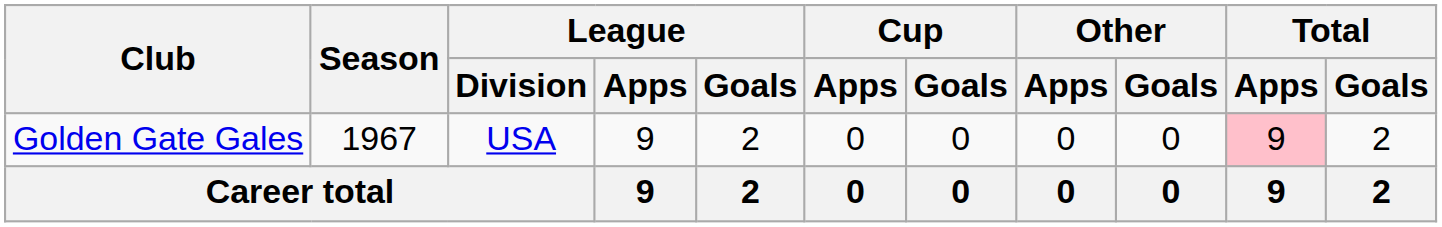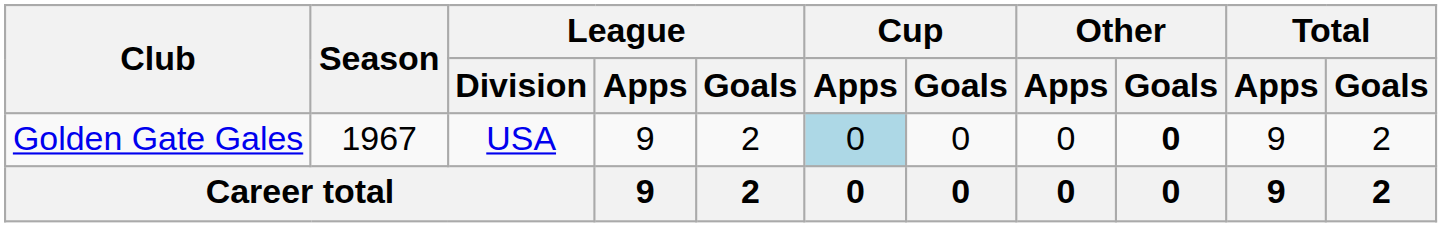(856, 138) no background -> (856, 138) lightblue background
(1171, 138) normal -> (1171, 138) bold
(1276, 138) pink background -> (1276, 138) no background
